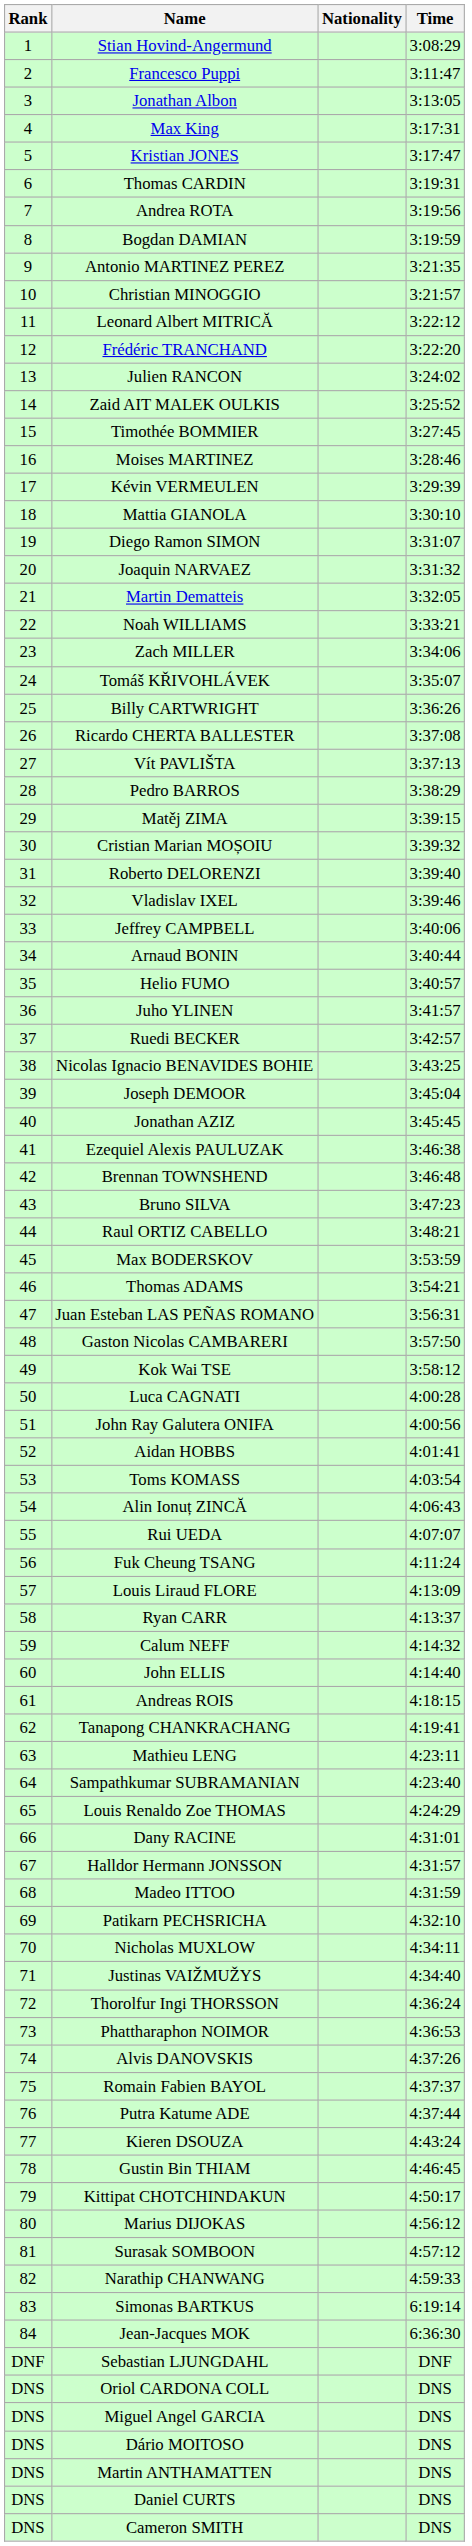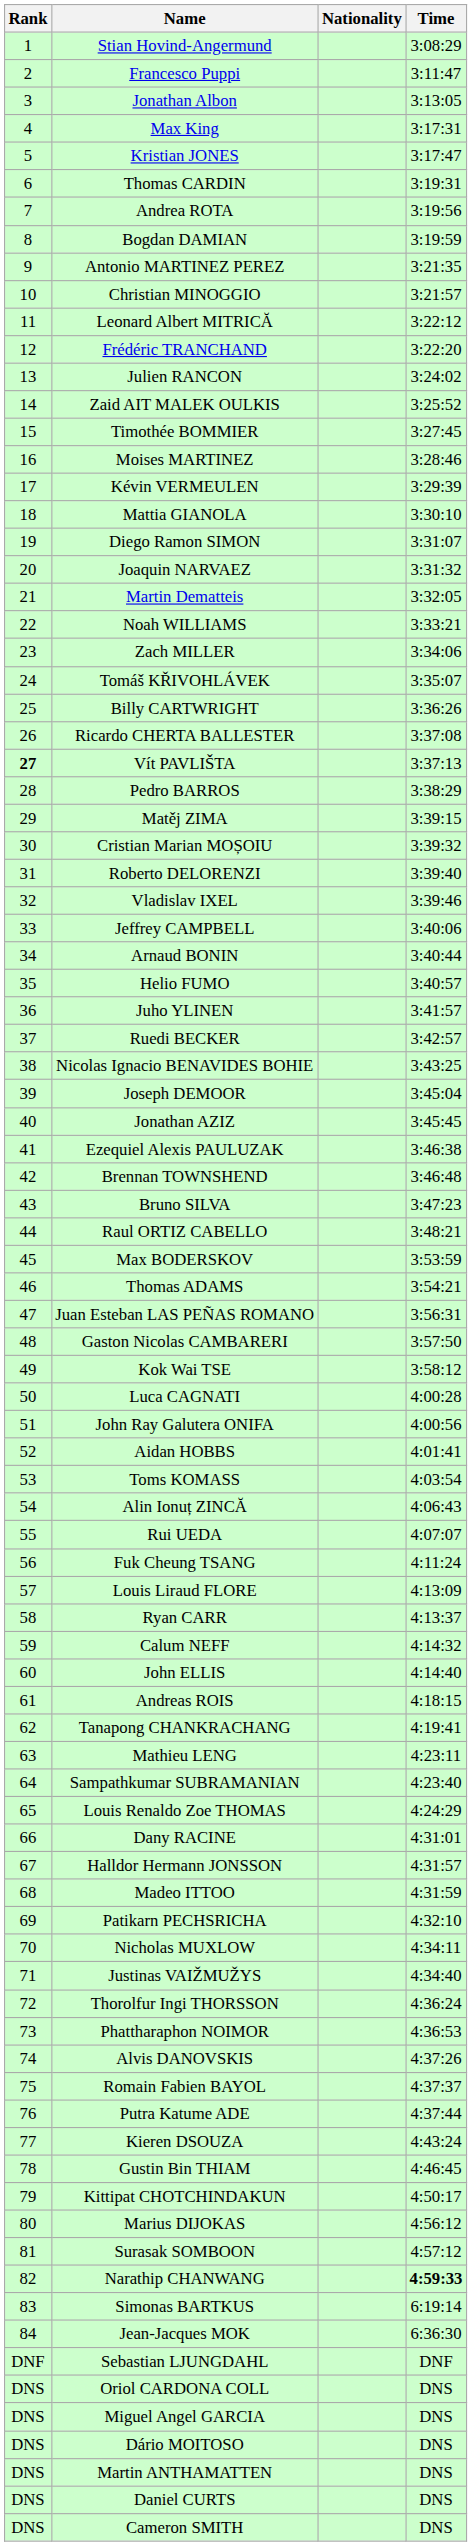(28, 762) normal -> (28, 762) bold
(435, 2279) normal -> (436, 2279) bold
